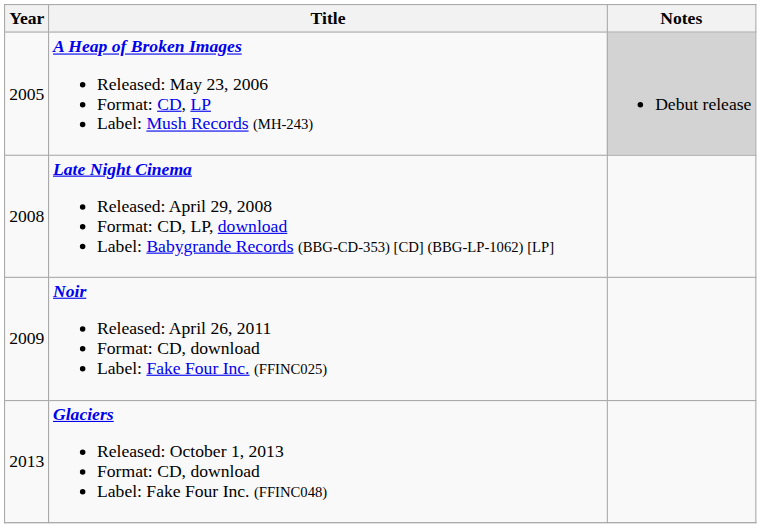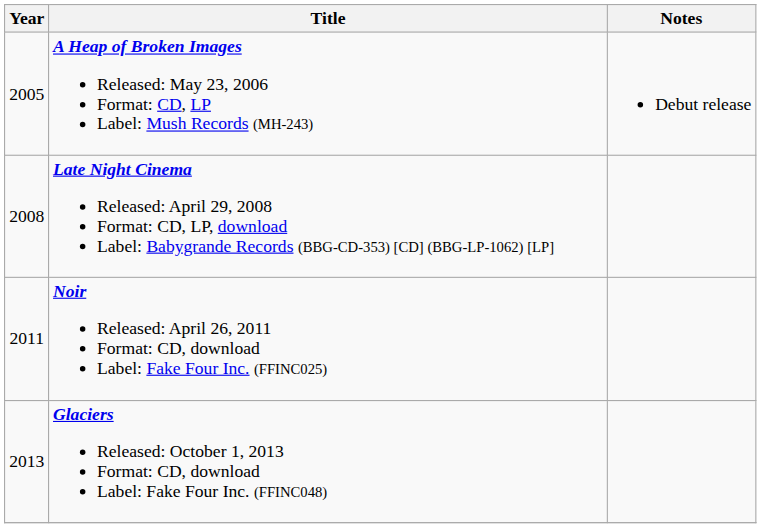(681, 104) lightgrey background -> (681, 104) no background
(27, 338) 2009 -> (27, 338) 2011
